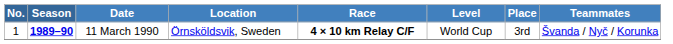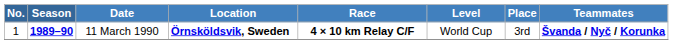(226, 31) normal -> (230, 31) bold
(600, 31) normal -> (603, 31) bold
